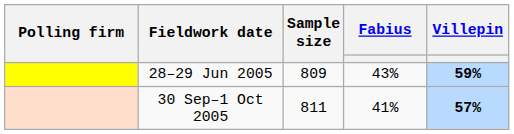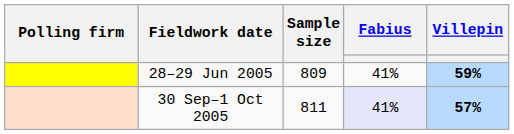(385, 74) 43% -> (385, 74) 41%
(385, 108) no background -> (385, 108) lavender background
